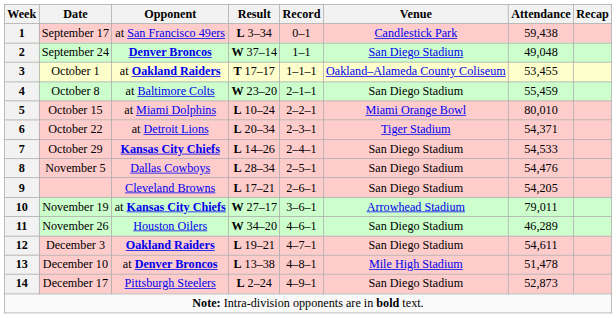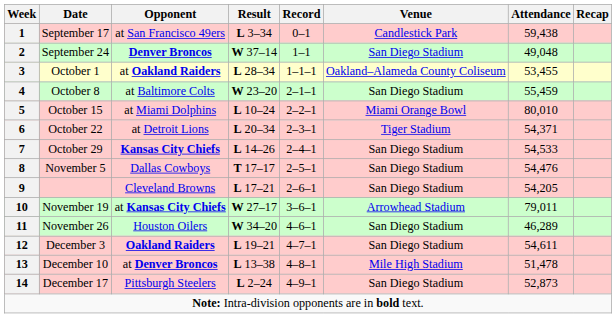(254, 71) T 17–17 -> (254, 71) L 28–34
(254, 168) L 28–34 -> (254, 168) T 17–17
